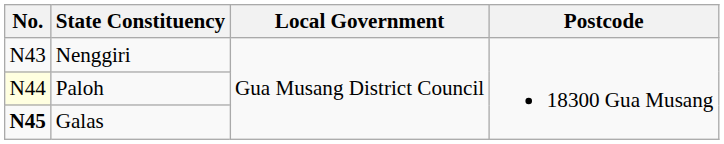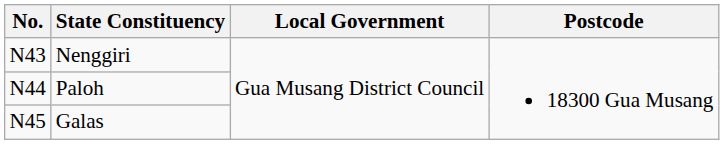(28, 88) lightyellow background -> (28, 88) no background
(28, 121) bold -> (28, 121) normal
